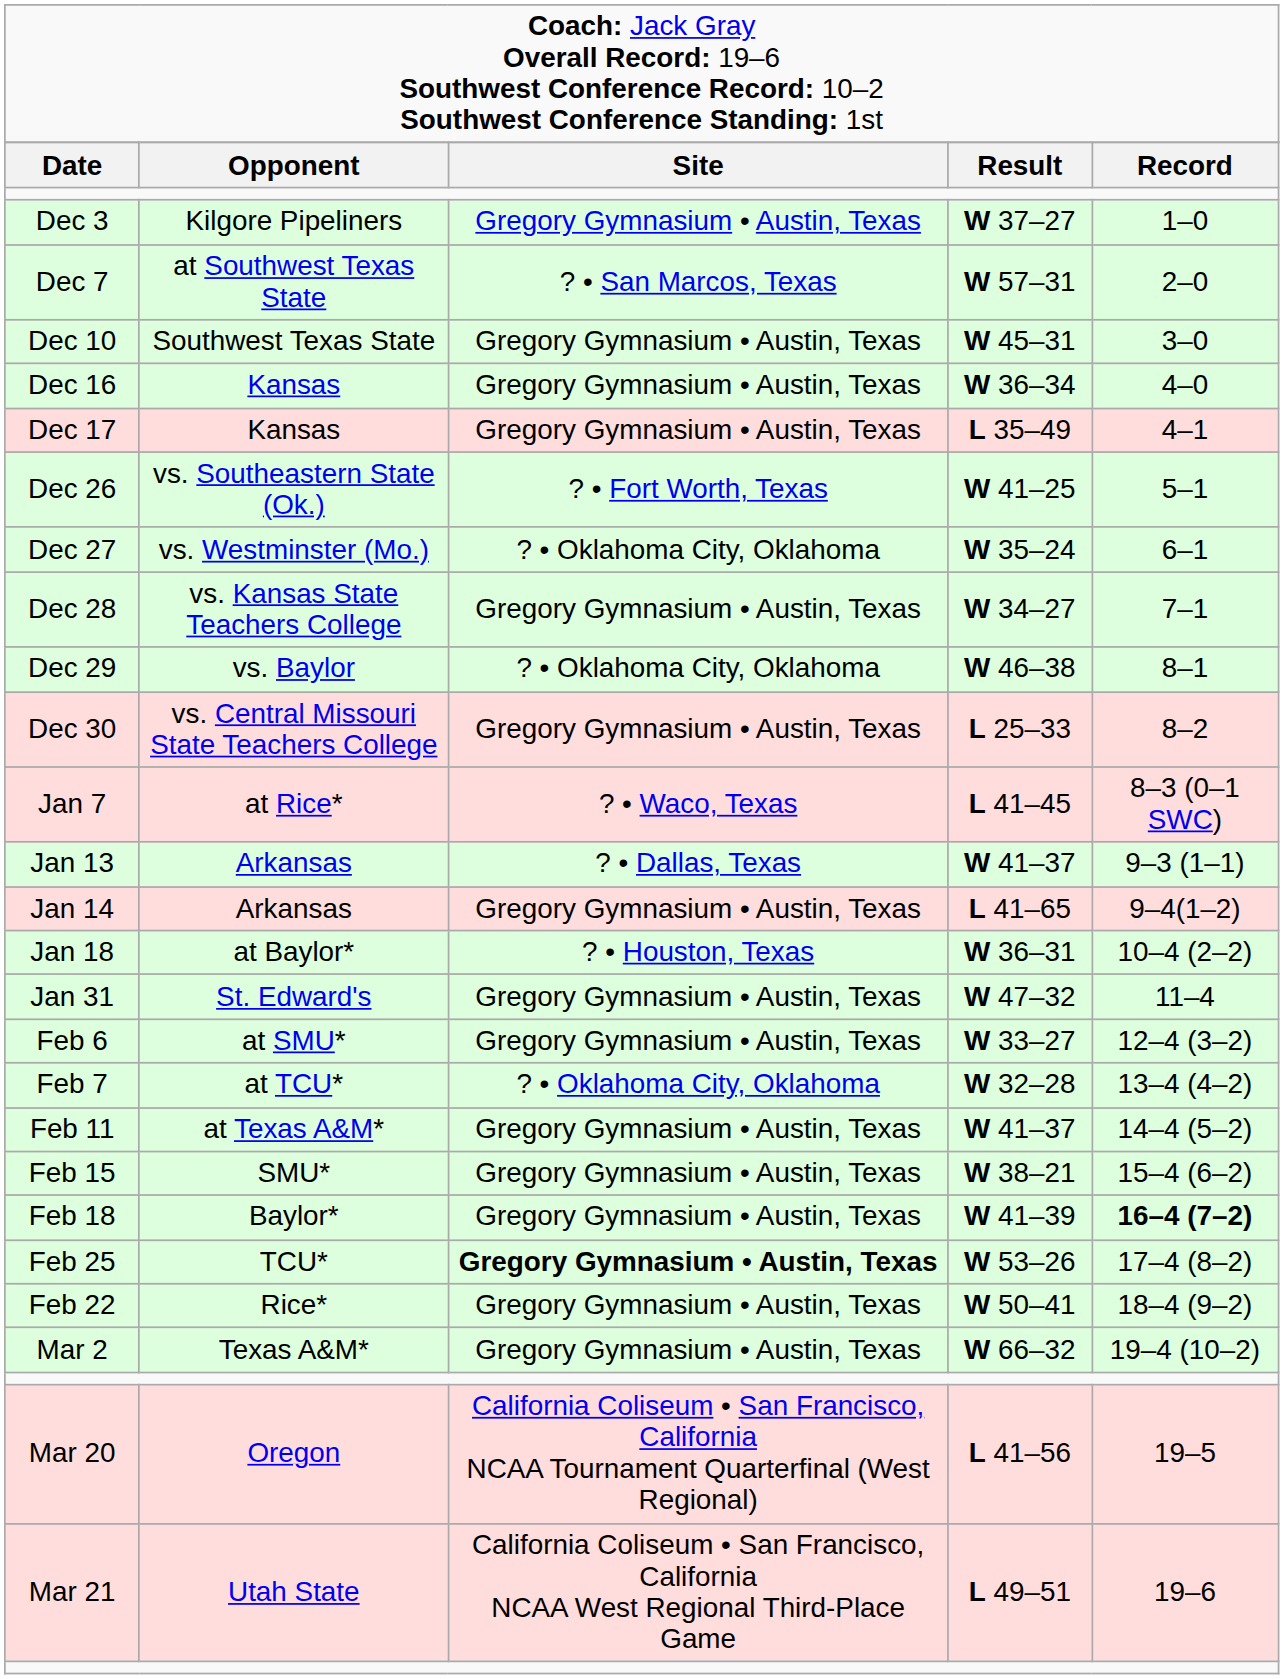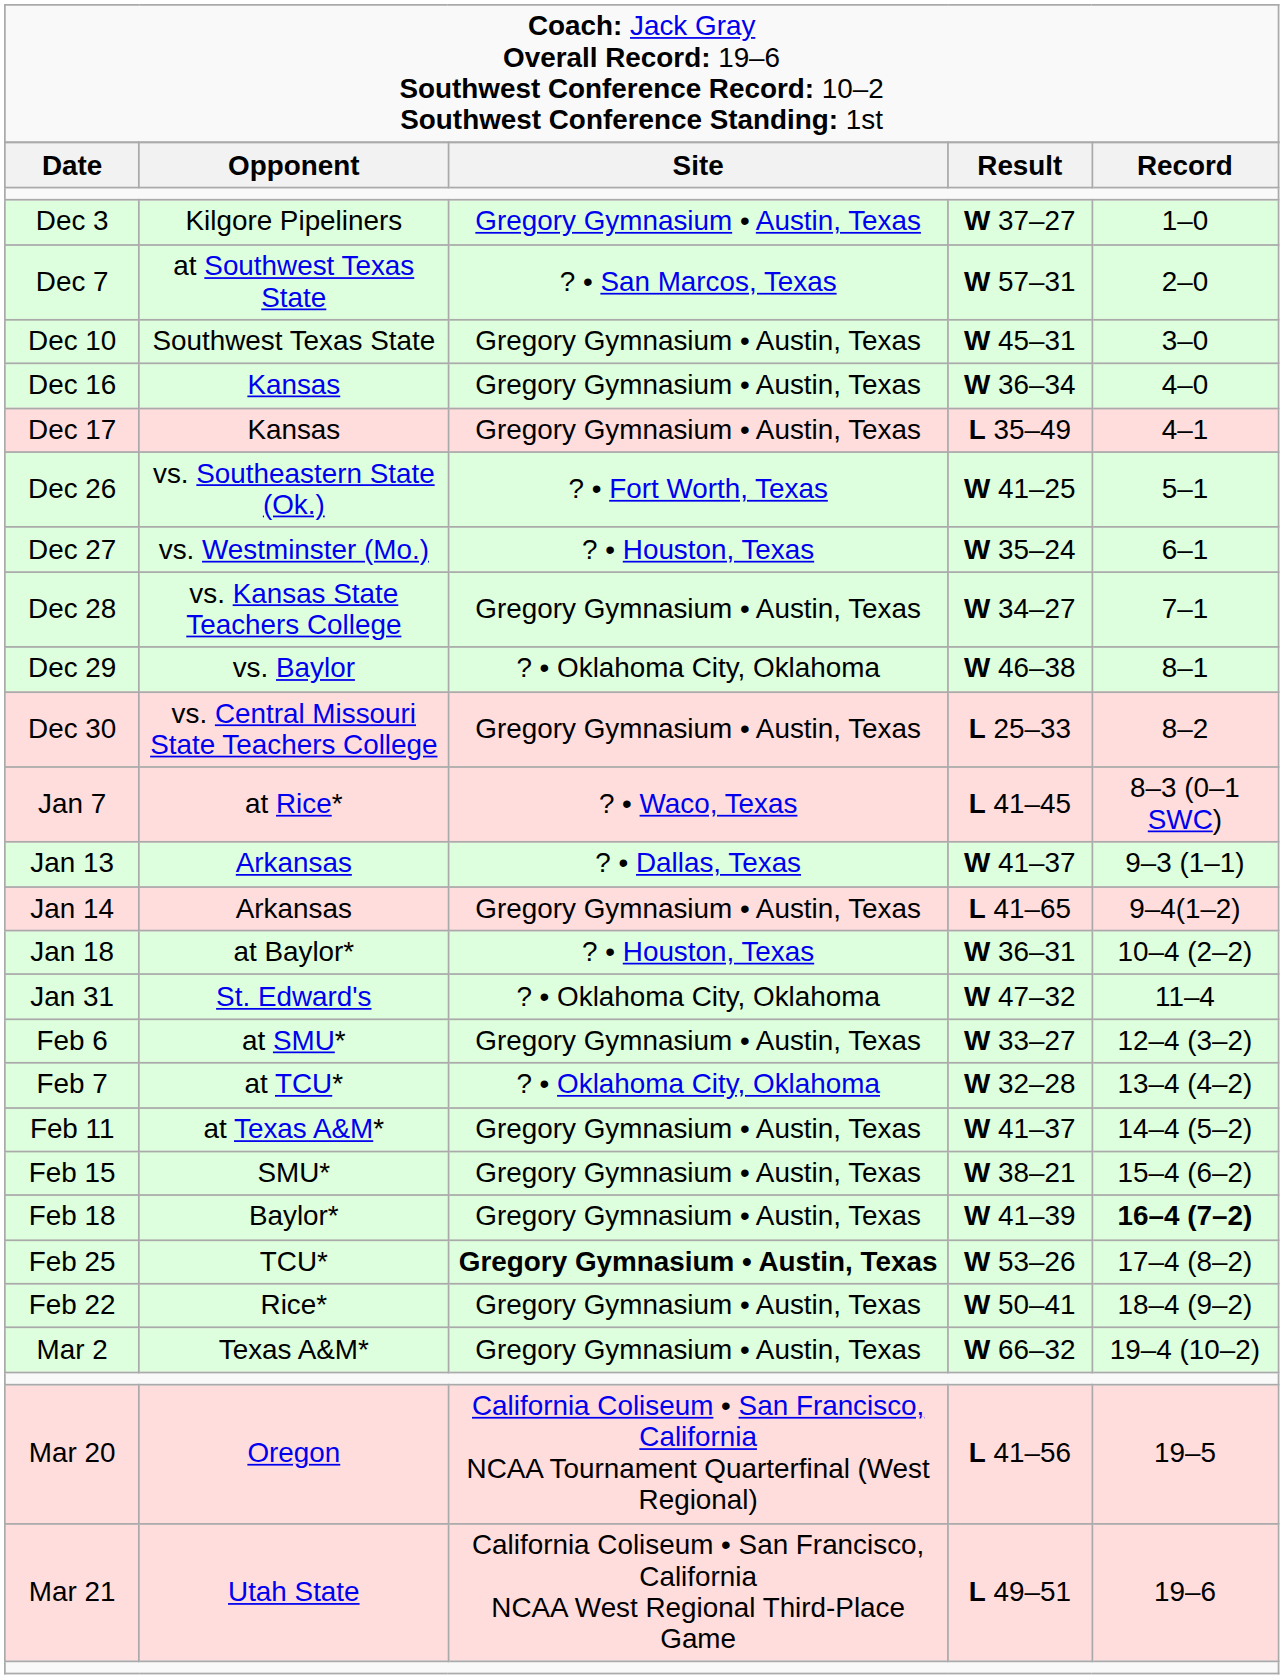(698, 549) ? • Oklahoma City, Oklahoma -> (698, 549) ? • Houston, Texas
(698, 996) Gregory Gymnasium • Austin, Texas -> (698, 996) ? • Oklahoma City, Oklahoma
